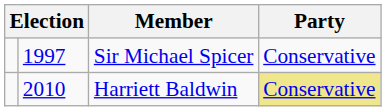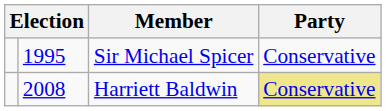(44, 55) 1997 -> (44, 55) 1995
(44, 88) 2010 -> (44, 88) 2008
